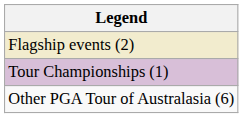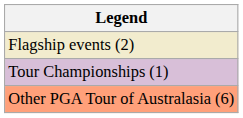(121, 99) no background -> (121, 99) lightsalmon background
